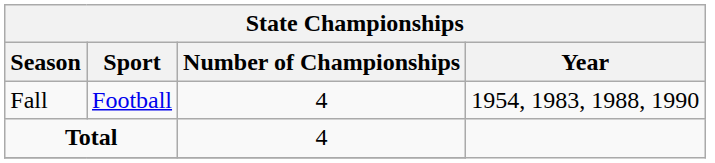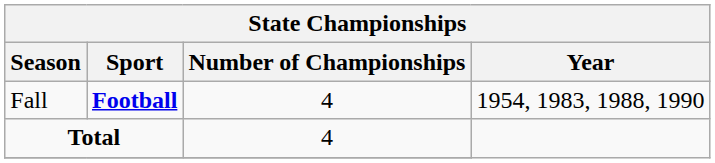(132, 99) normal -> (135, 99) bold
